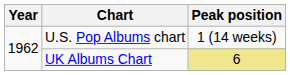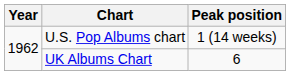(237, 59) khaki background -> (237, 59) no background
